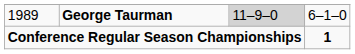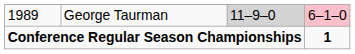(117, 15) bold -> (116, 15) normal
(327, 15) no background -> (327, 15) pink background
